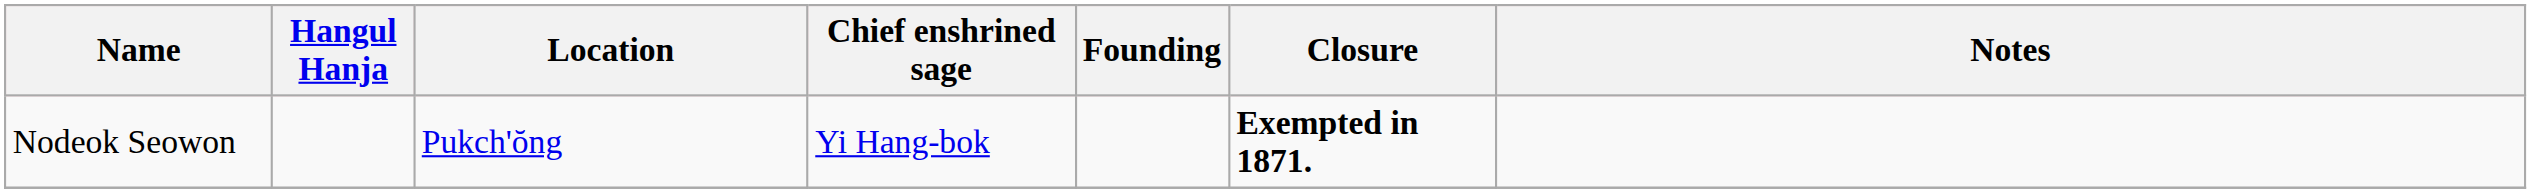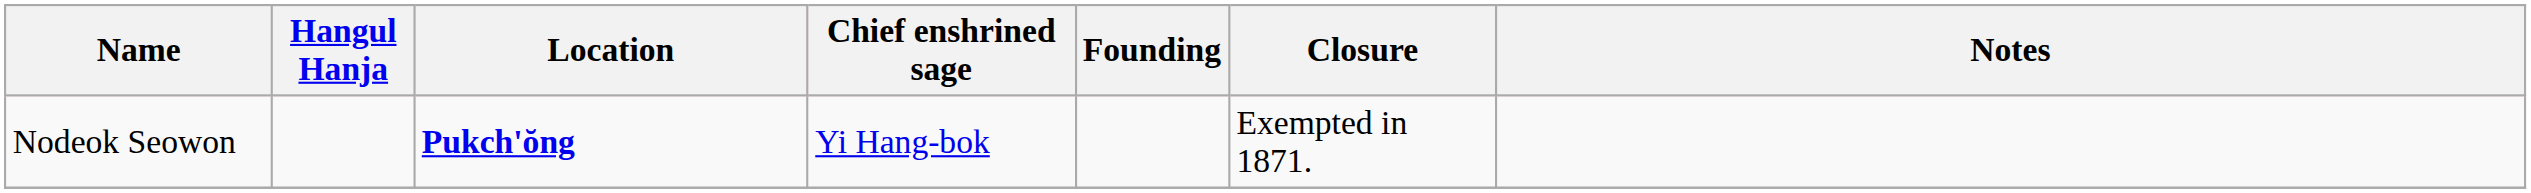(492, 141) normal -> (498, 141) bold
(1327, 141) bold -> (1322, 141) normal
